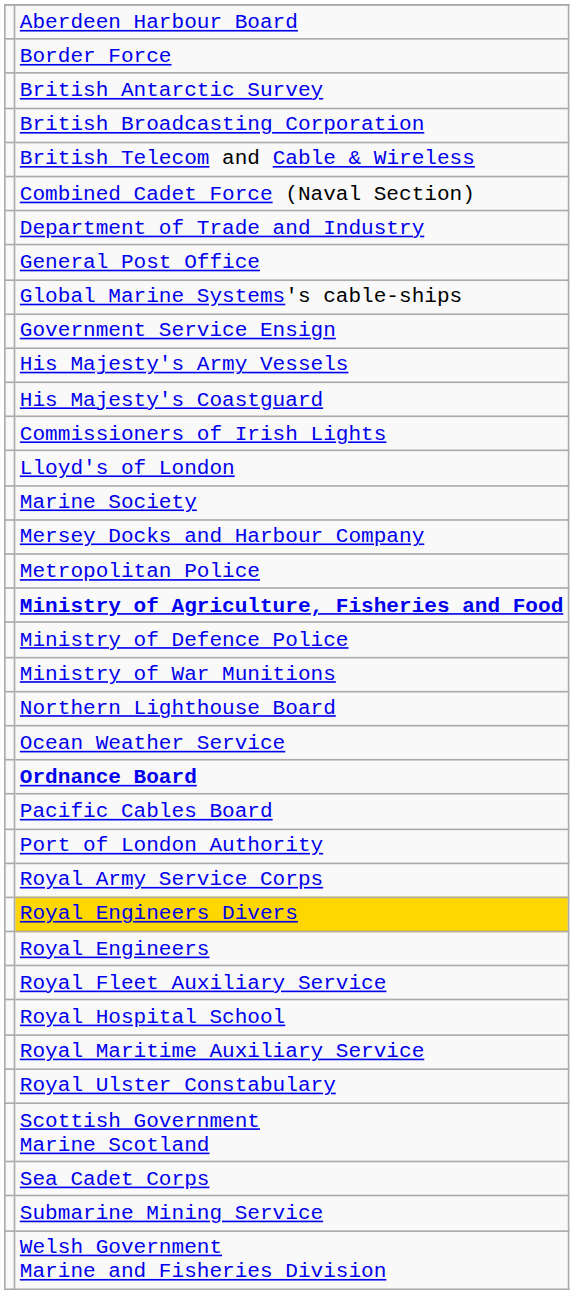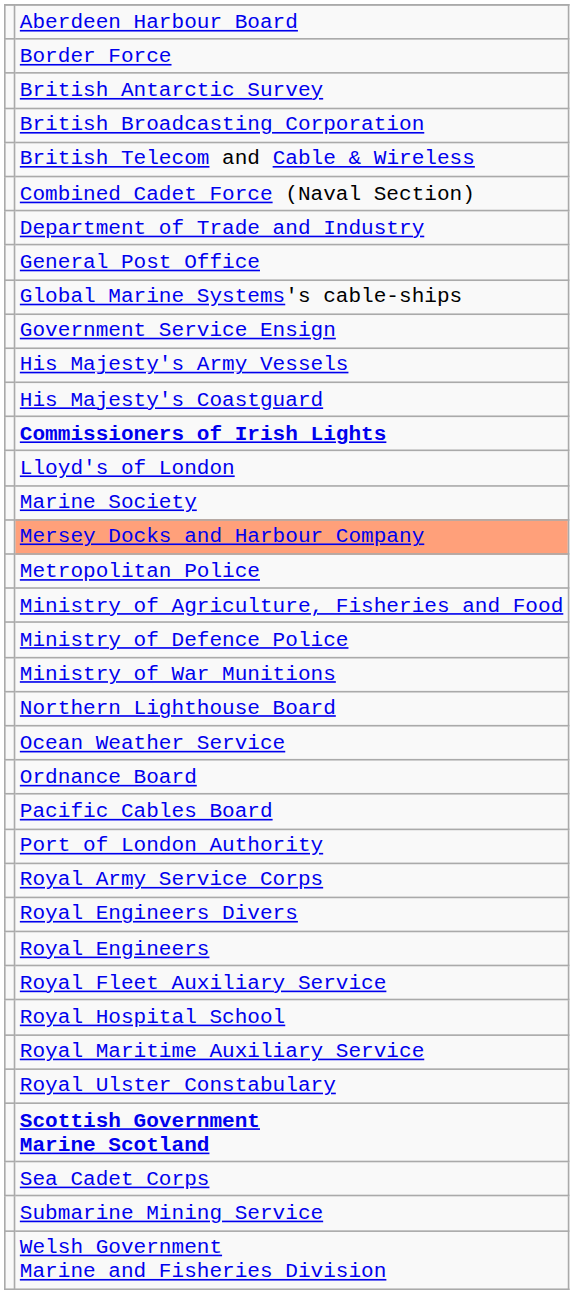(203, 434) normal -> (203, 434) bold
(222, 537) no background -> (222, 537) lightsalmon background
(292, 605) bold -> (292, 605) normal
(108, 777) bold -> (108, 777) normal
(159, 914) gold background -> (159, 914) no background
(140, 1132) normal -> (140, 1132) bold
